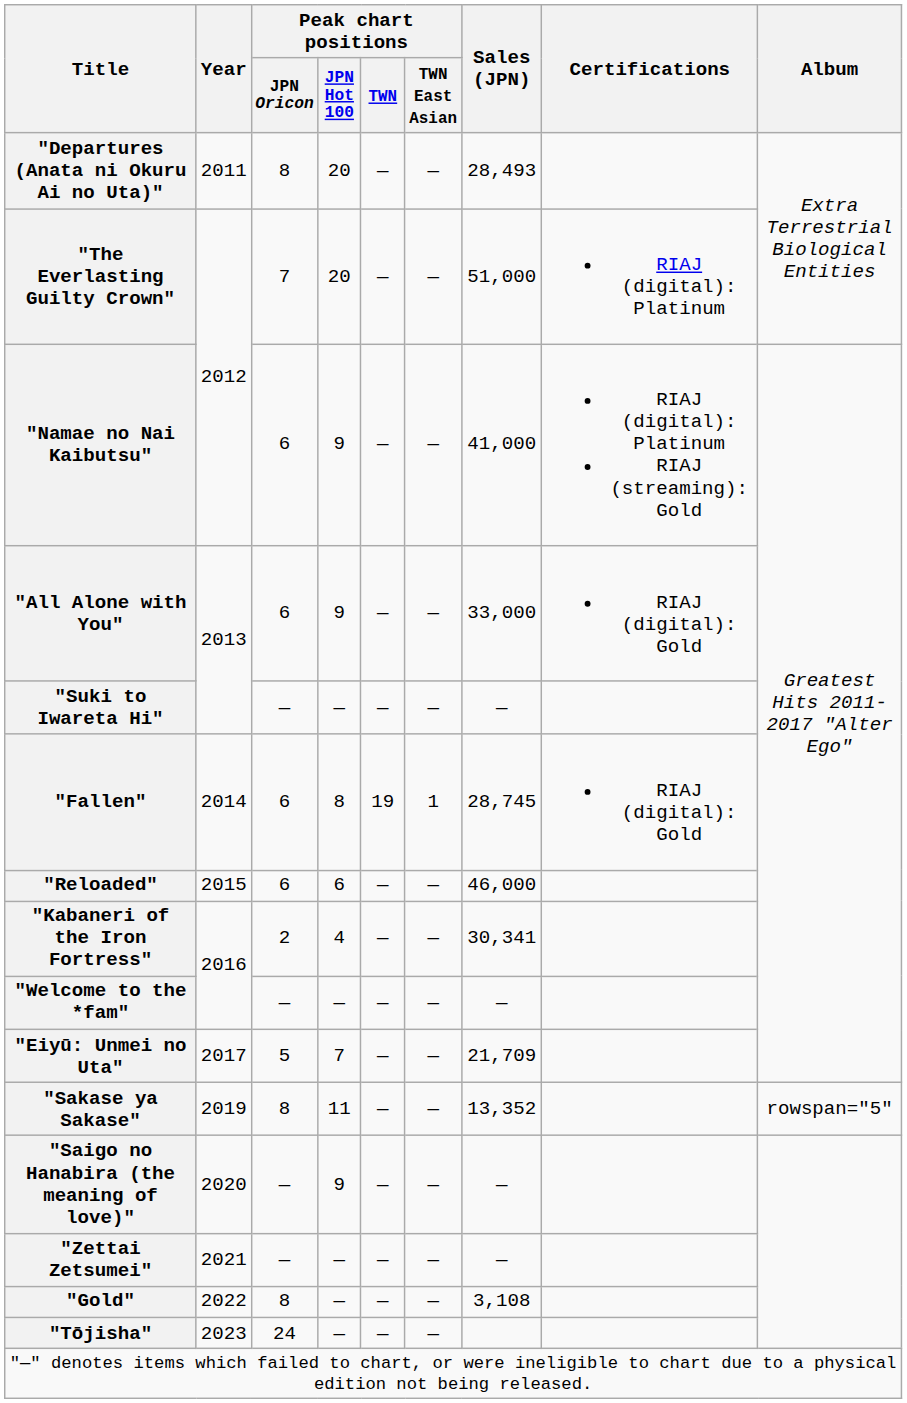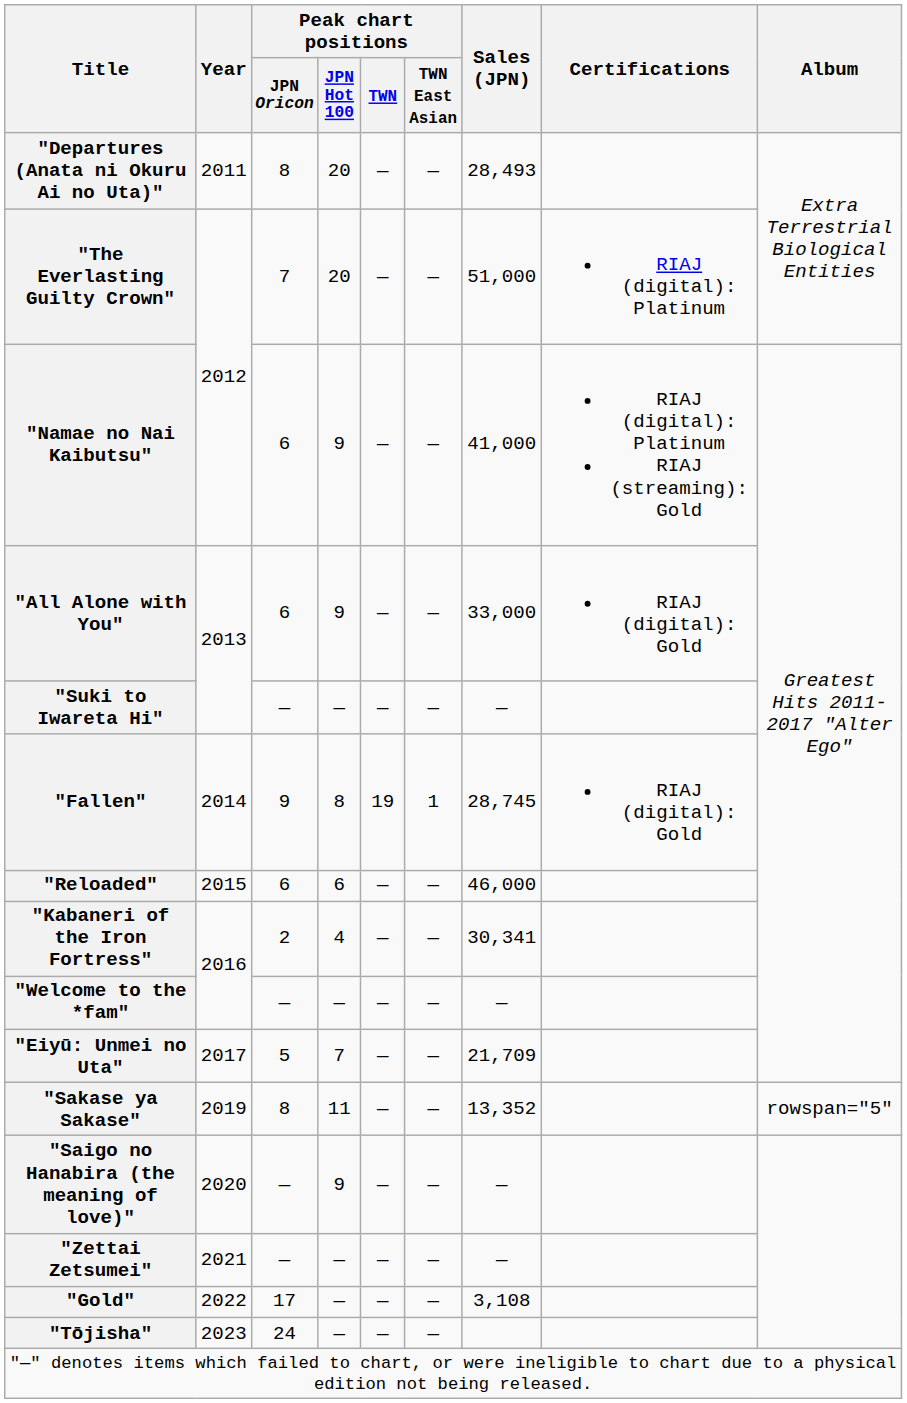(284, 802) 6 -> (284, 802) 9
(284, 1302) 8 -> (284, 1302) 17
